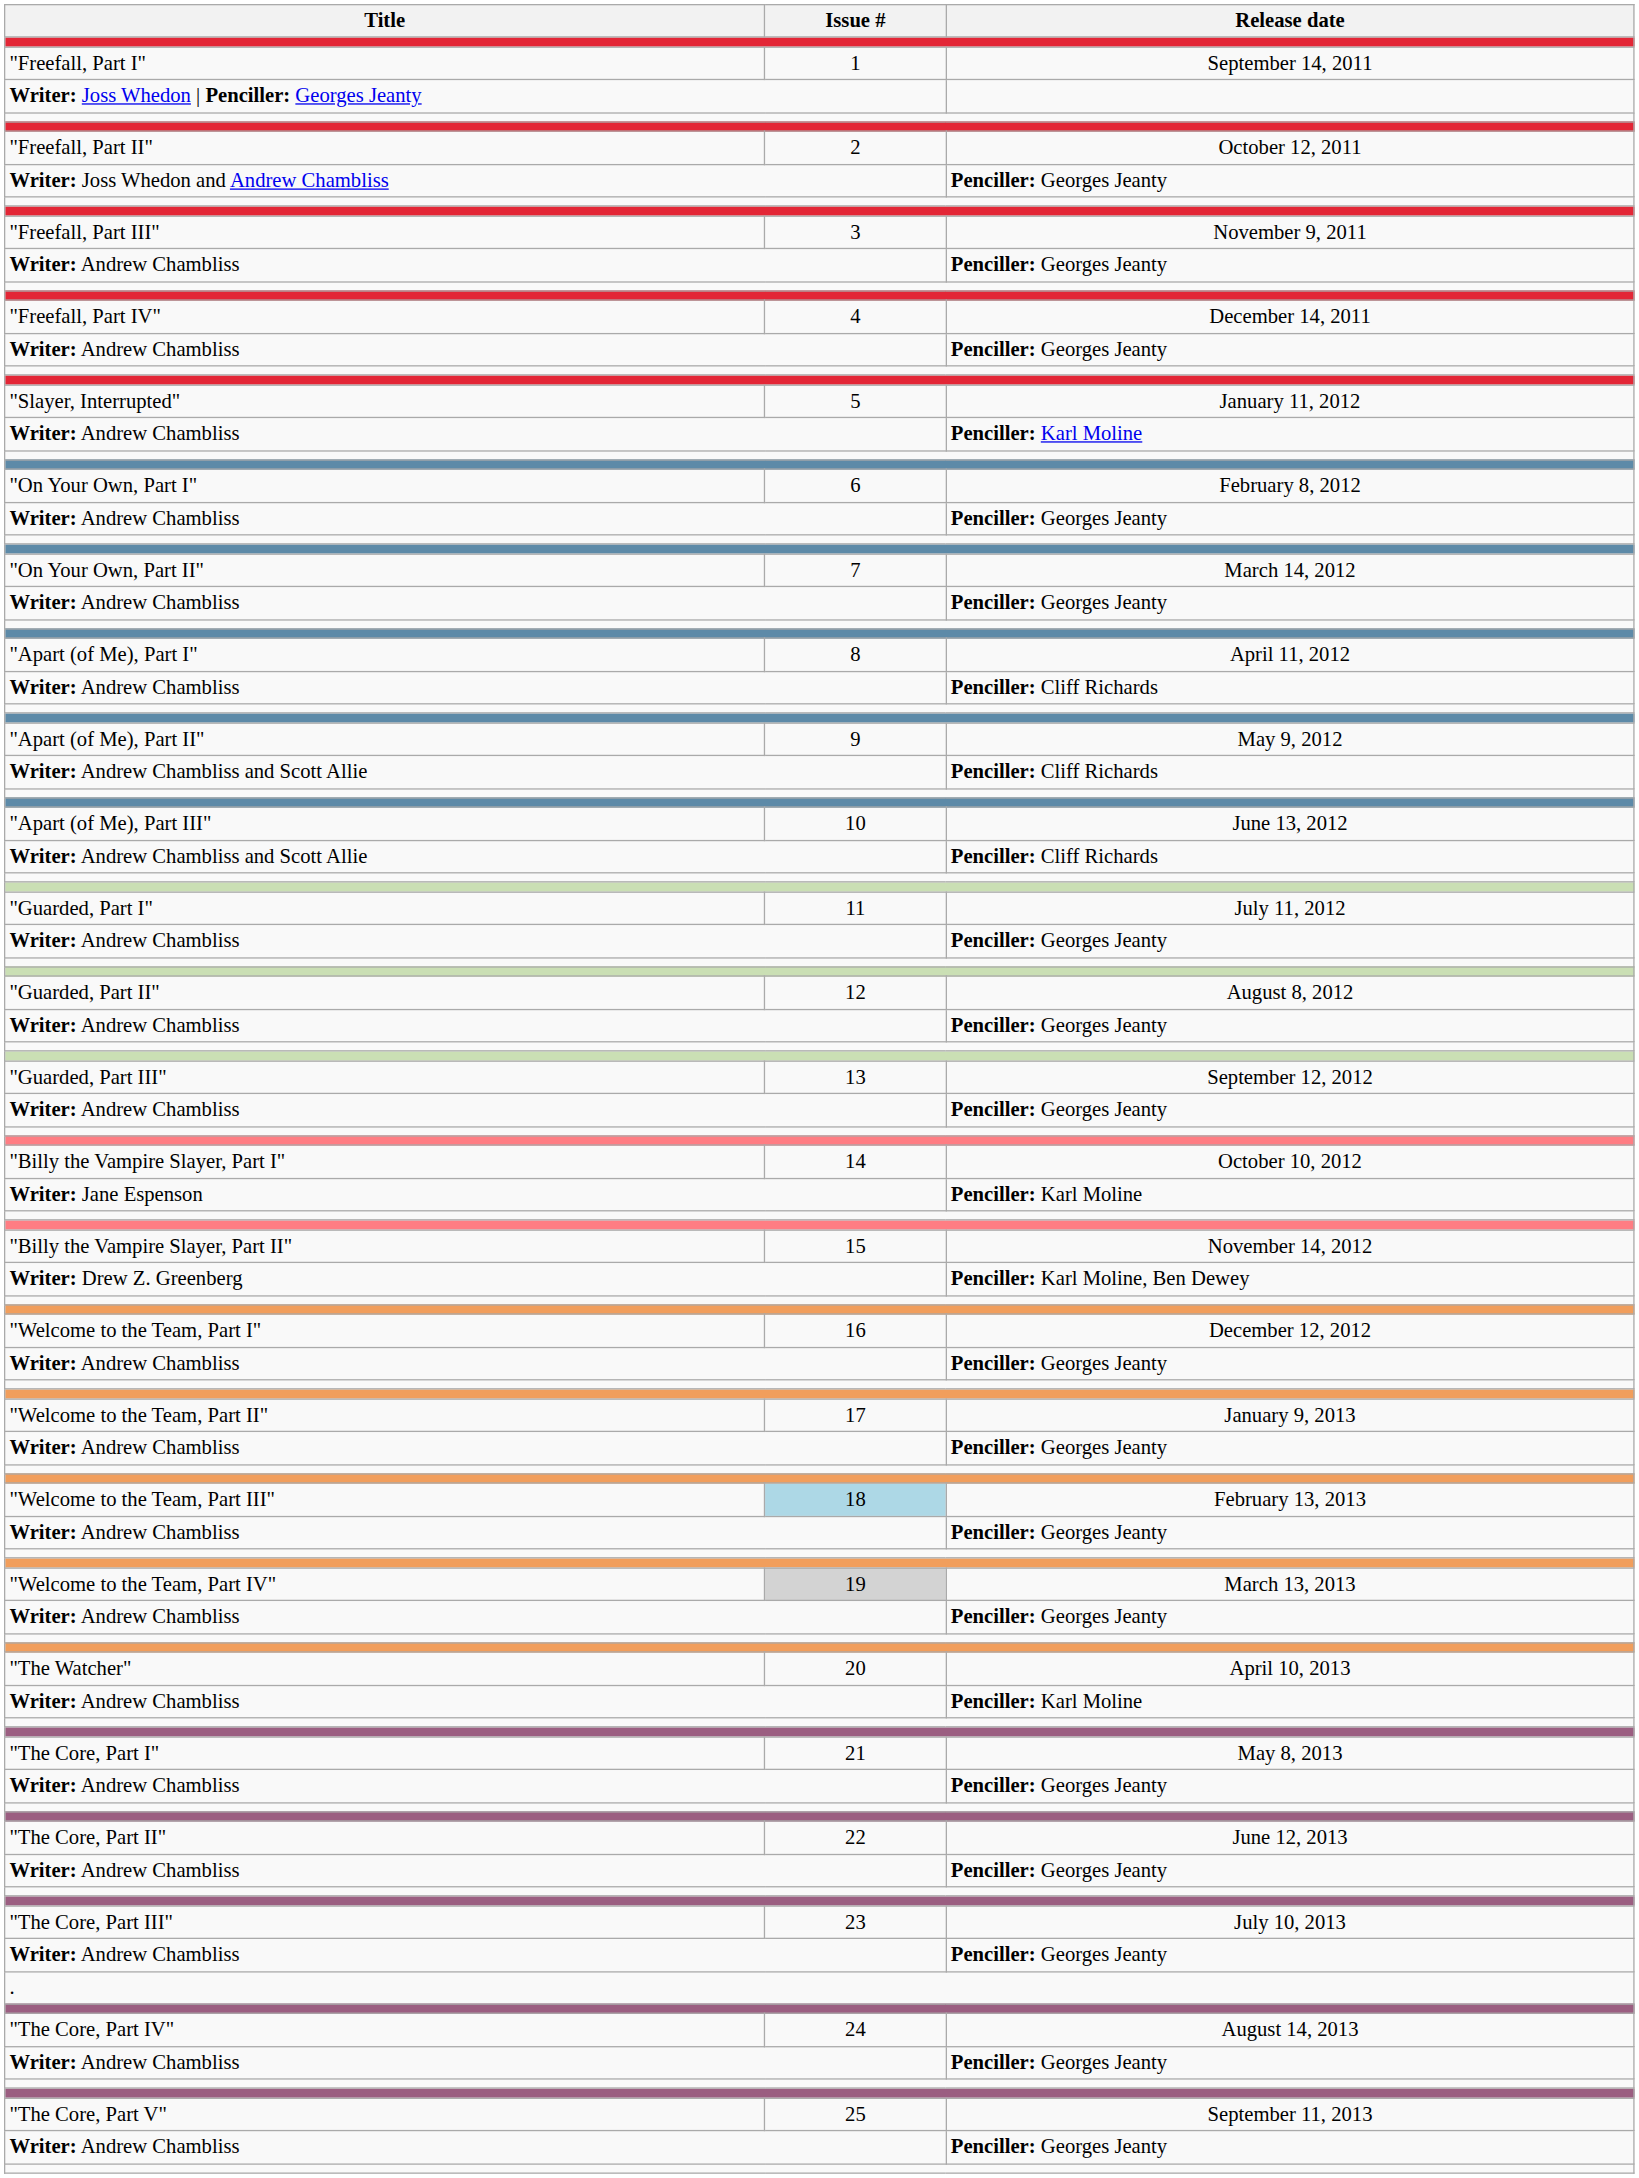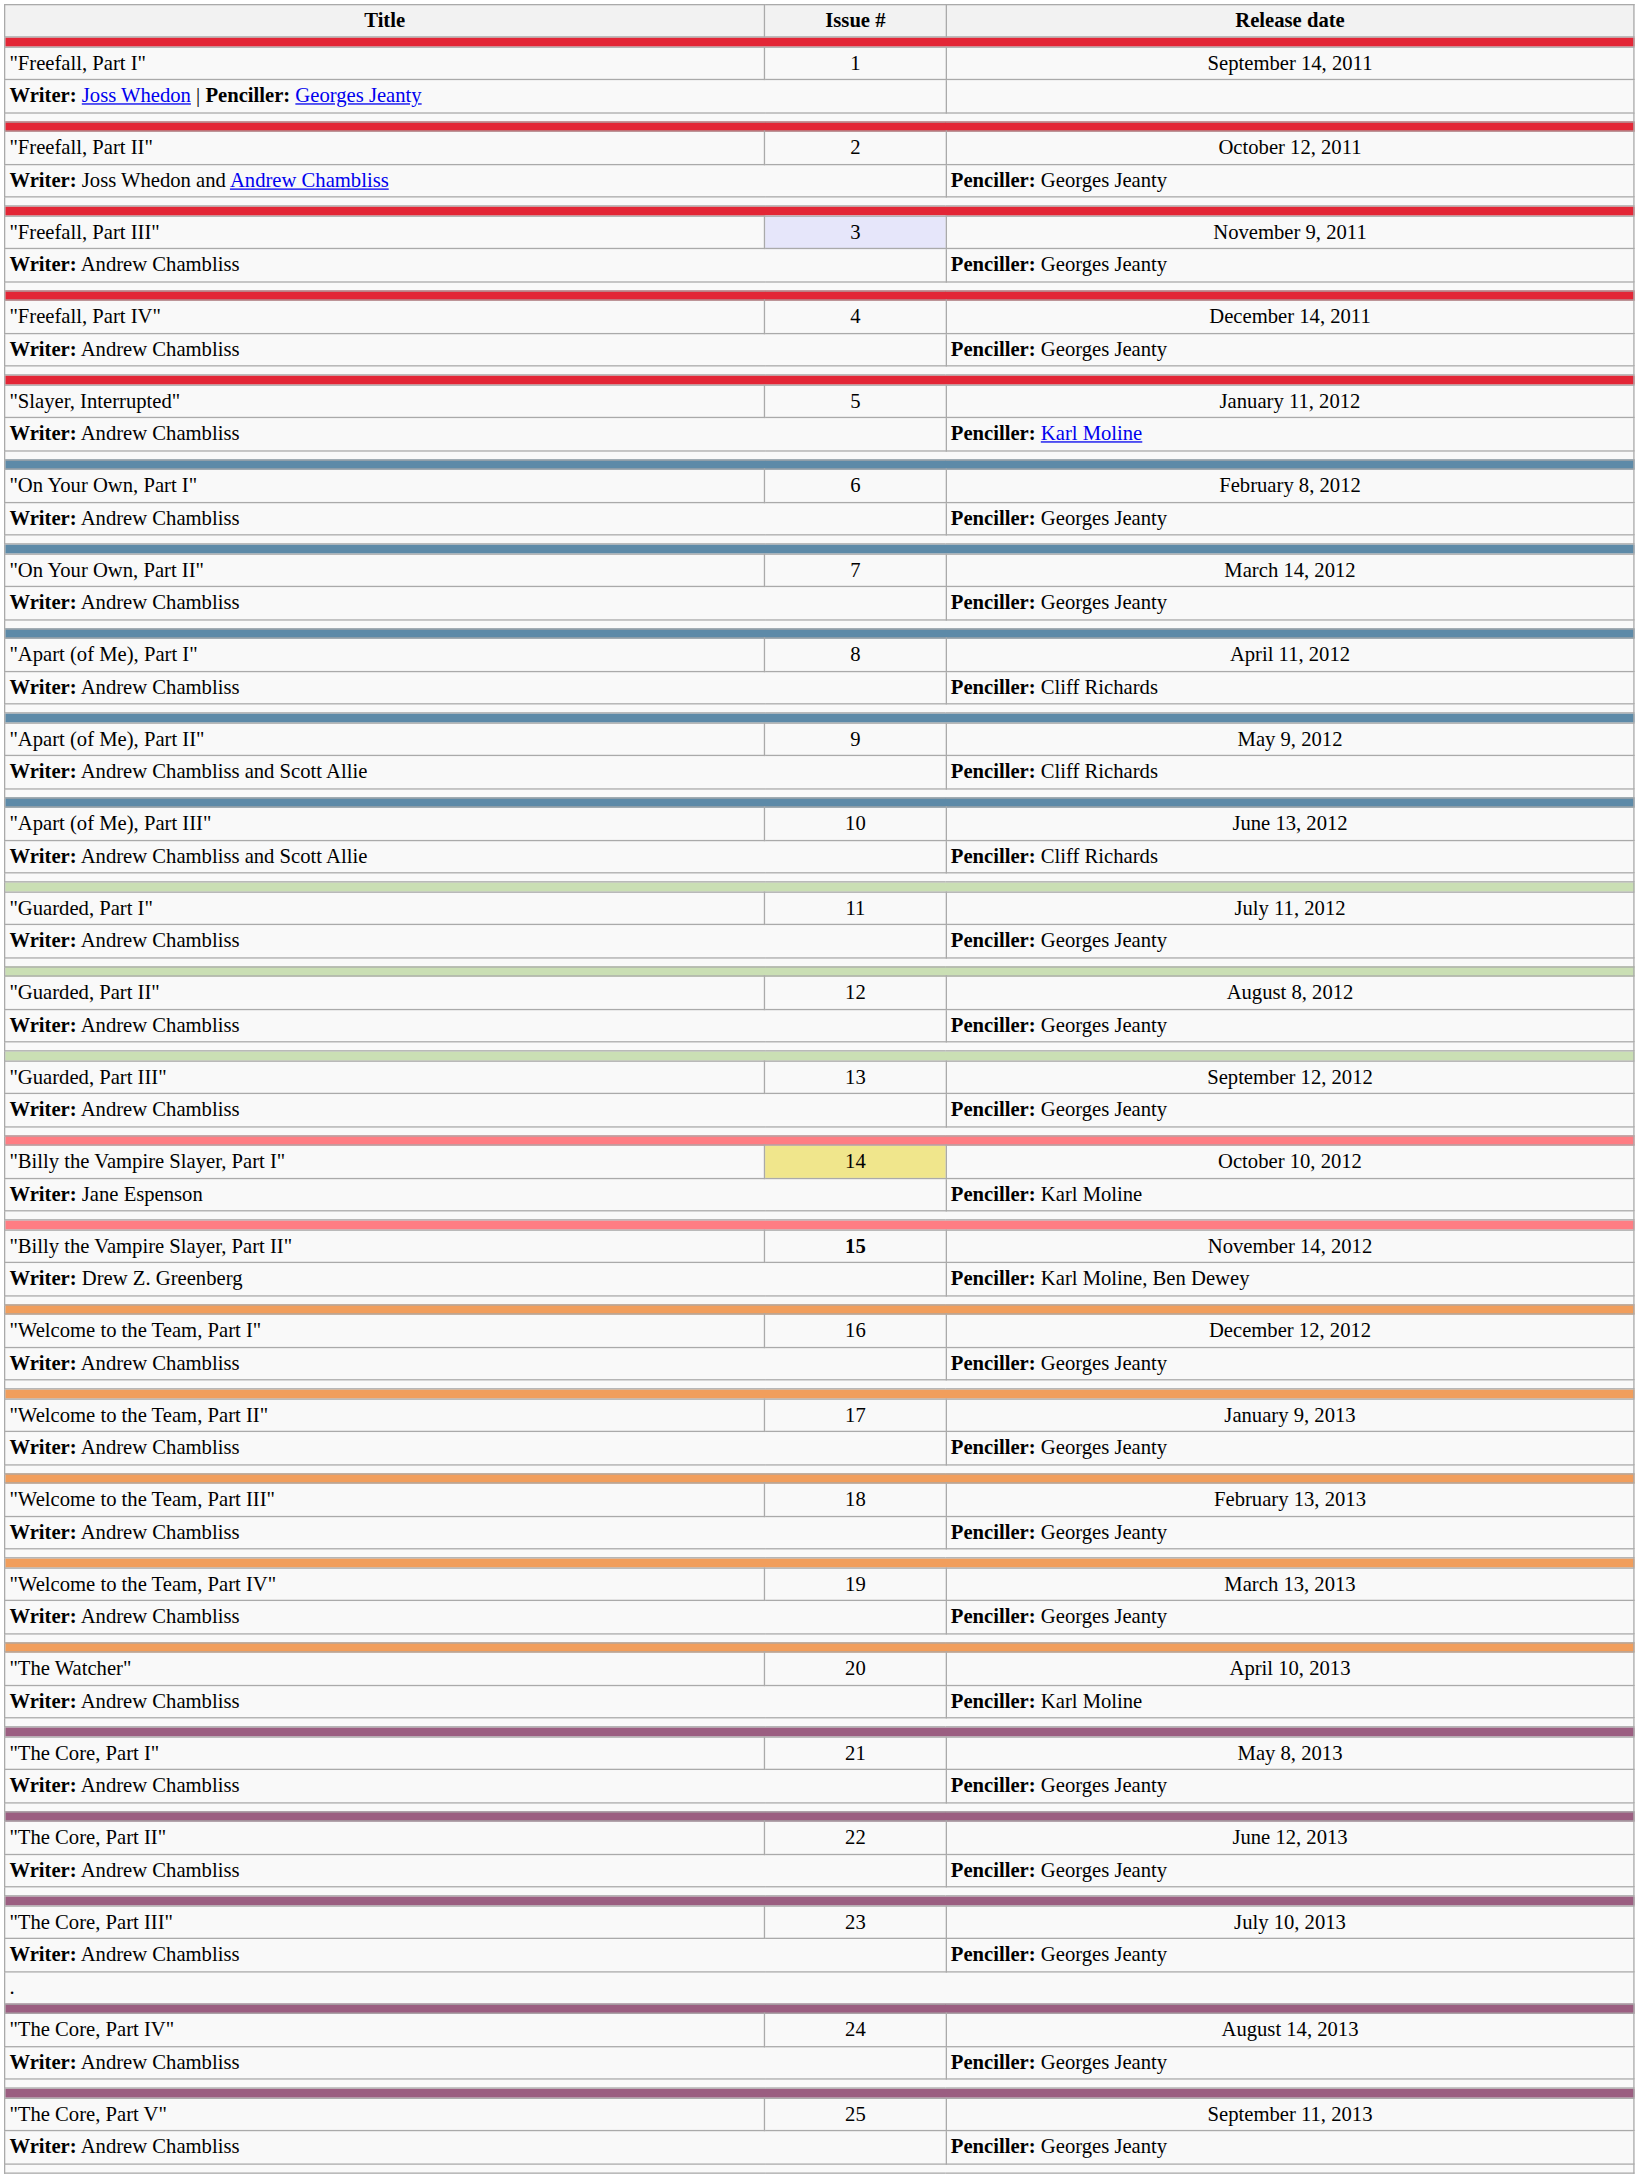(855, 232) no background -> (855, 232) lavender background
(855, 1161) no background -> (855, 1161) khaki background
(855, 1246) normal -> (855, 1246) bold
(855, 1499) lightblue background -> (855, 1499) no background
(855, 1584) lightgrey background -> (855, 1584) no background
